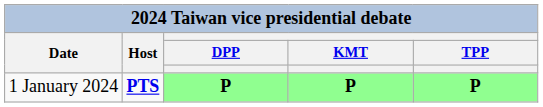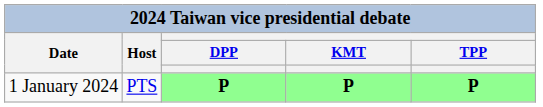(143, 87) bold -> (142, 87) normal
